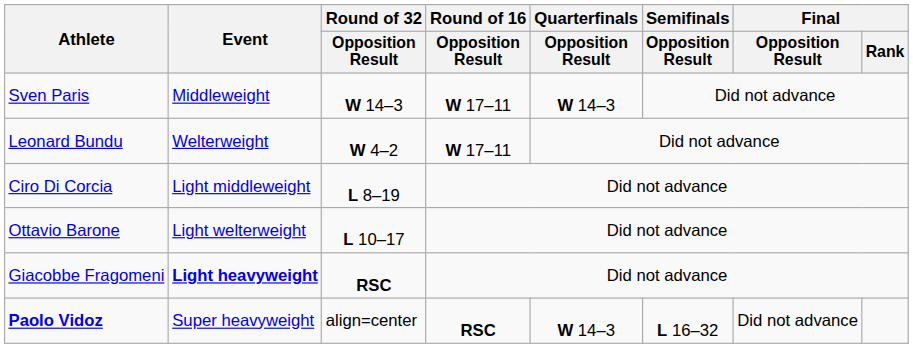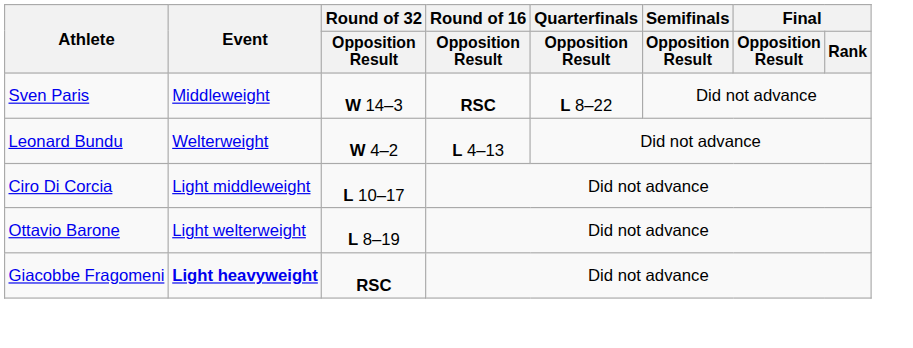(478, 105) W 17–11 -> (478, 105) RSC
(586, 105) W 14–3 -> (586, 105) L 8–22
(478, 150) W 17–11 -> (478, 150) L 4–13
(374, 195) L 8–19 -> (374, 195) L 10–17
(374, 240) L 10–17 -> (374, 240) L 8–19
- row: (56, 321)
